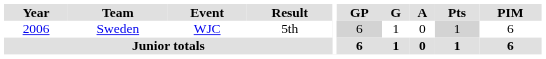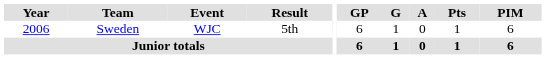(359, 29) lightgrey background -> (359, 29) no background
(457, 29) lightgrey background -> (457, 29) no background
